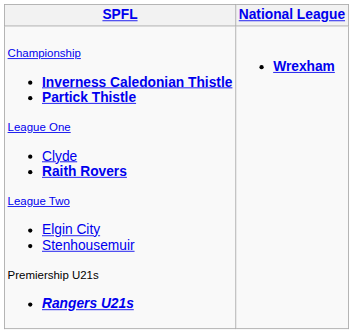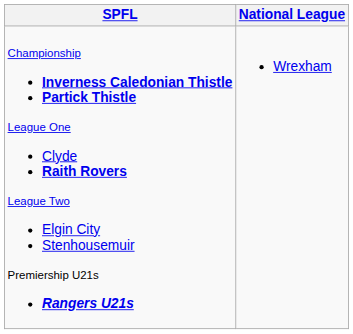(292, 66) bold -> (292, 66) normal
